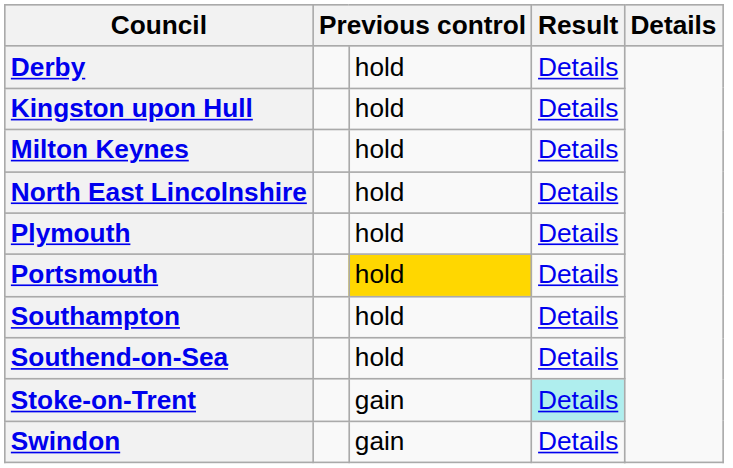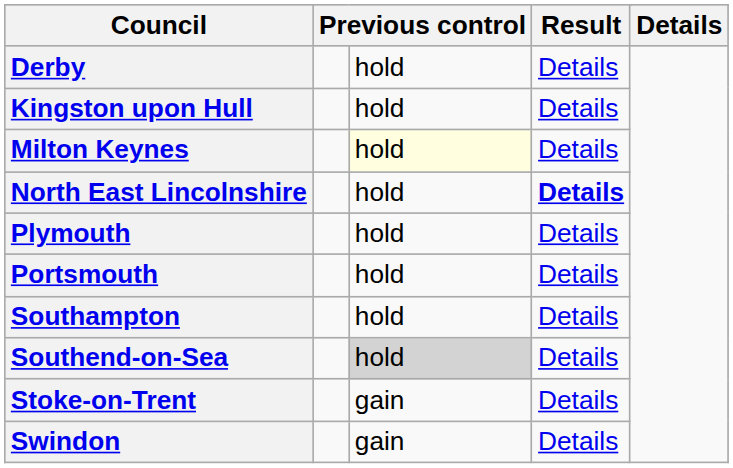(380, 150) no background -> (380, 150) lightyellow background
(578, 191) normal -> (581, 191) bold
(380, 274) gold background -> (380, 274) no background
(380, 358) no background -> (380, 358) lightgrey background
(578, 399) paleturquoise background -> (578, 399) no background
